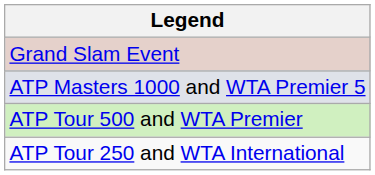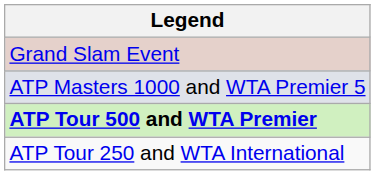(156, 119) normal -> (163, 119) bold
